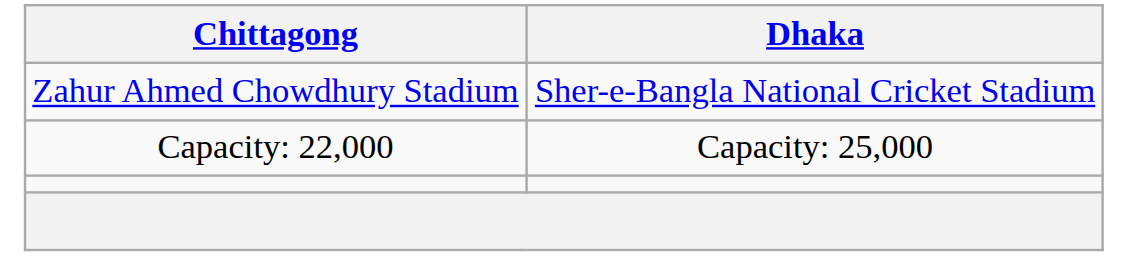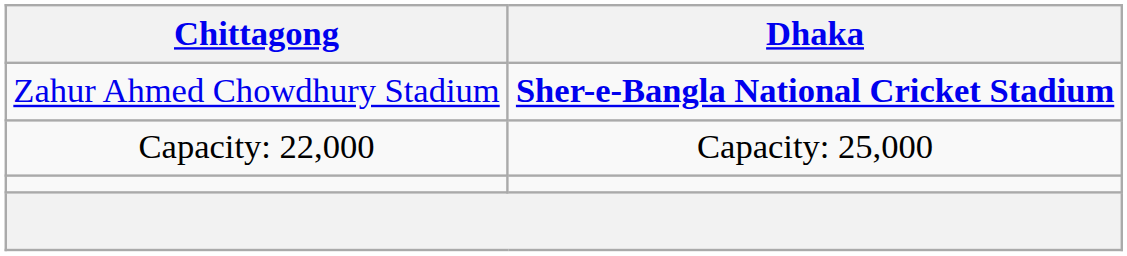(815, 90) normal -> (815, 90) bold
